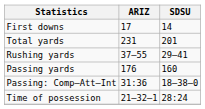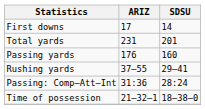rows swapped: (40, 55) <-> (40, 69)
(180, 83) 18–38–0 -> (175, 83) 28:24
(175, 97) 28:24 -> (180, 97) 18–38–0
